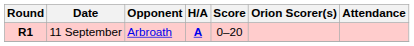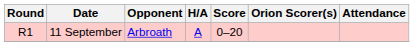(26, 32) bold -> (26, 32) normal
(198, 32) bold -> (198, 32) normal
